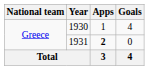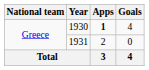(103, 27) normal -> (103, 27) bold
(103, 42) bold -> (103, 42) normal
